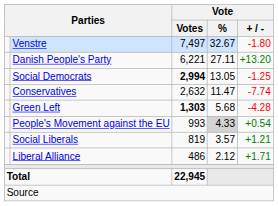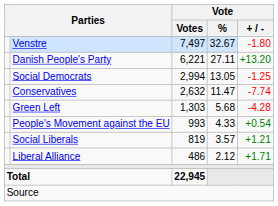(193, 76) bold -> (193, 76) normal
(193, 108) bold -> (193, 108) normal
(225, 124) lightgrey background -> (225, 124) no background
